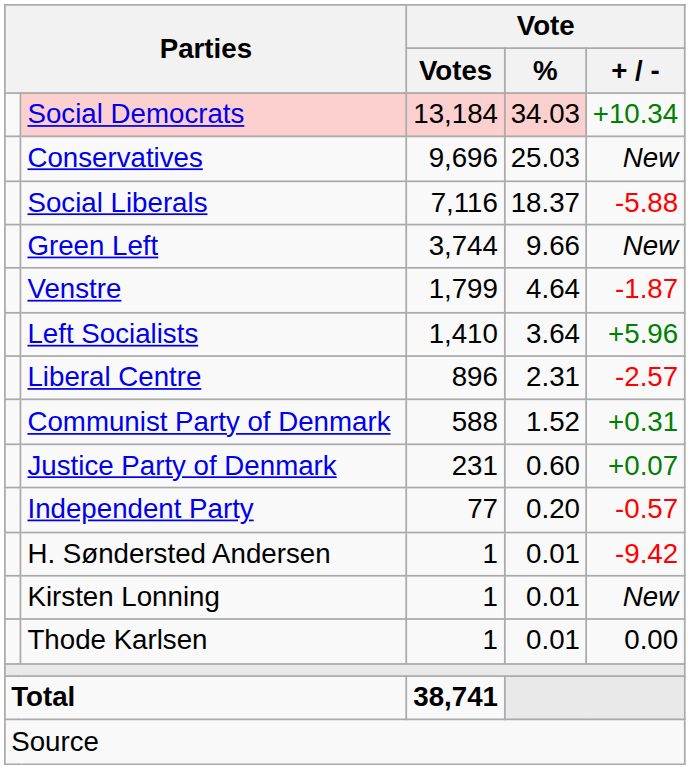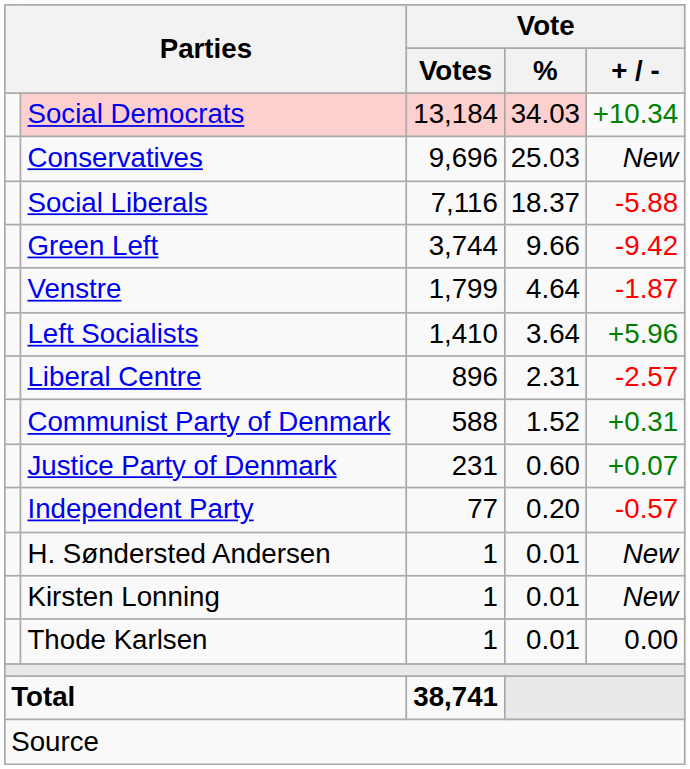(650, 245) New -> (647, 245) -9.42
(647, 553) -9.42 -> (650, 553) New
